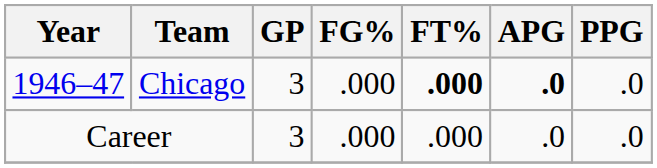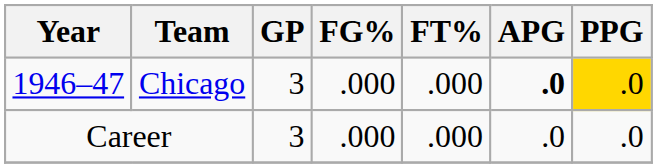(455, 83) bold -> (455, 83) normal
(632, 83) no background -> (632, 83) gold background
